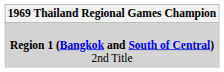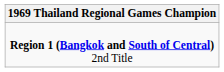(112, 51) lightgrey background -> (112, 51) no background
